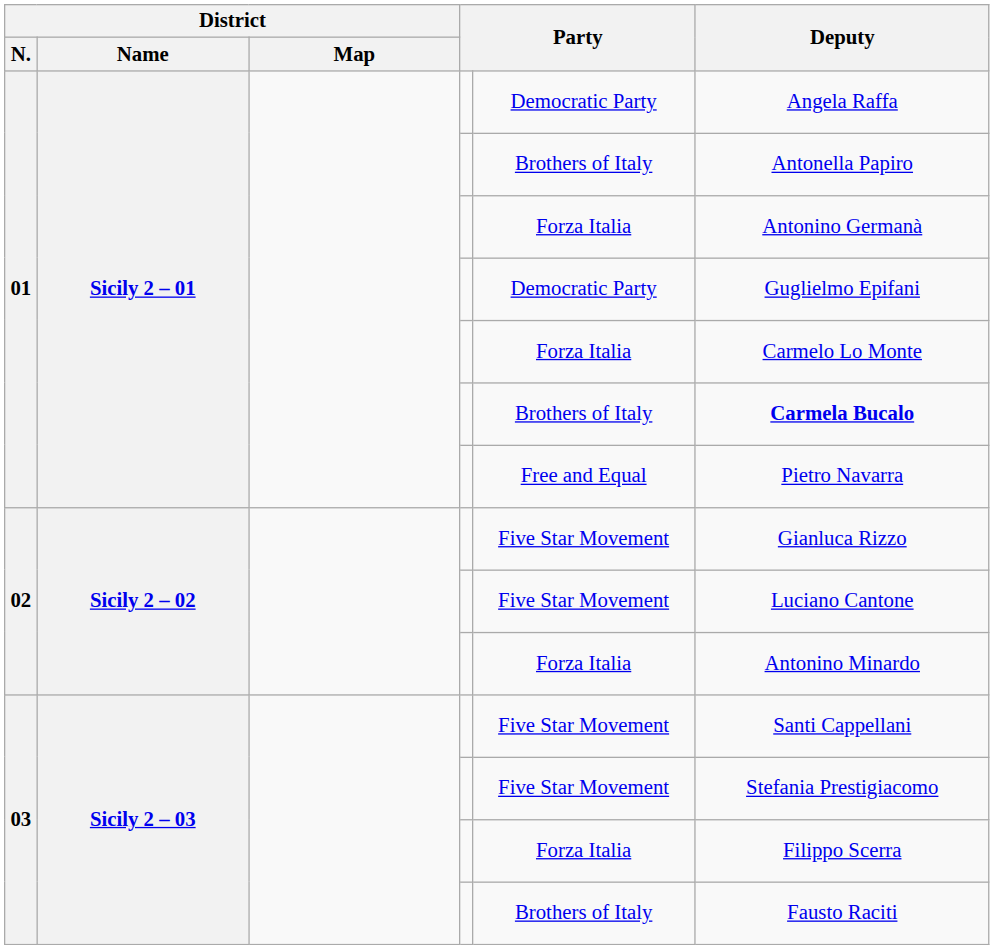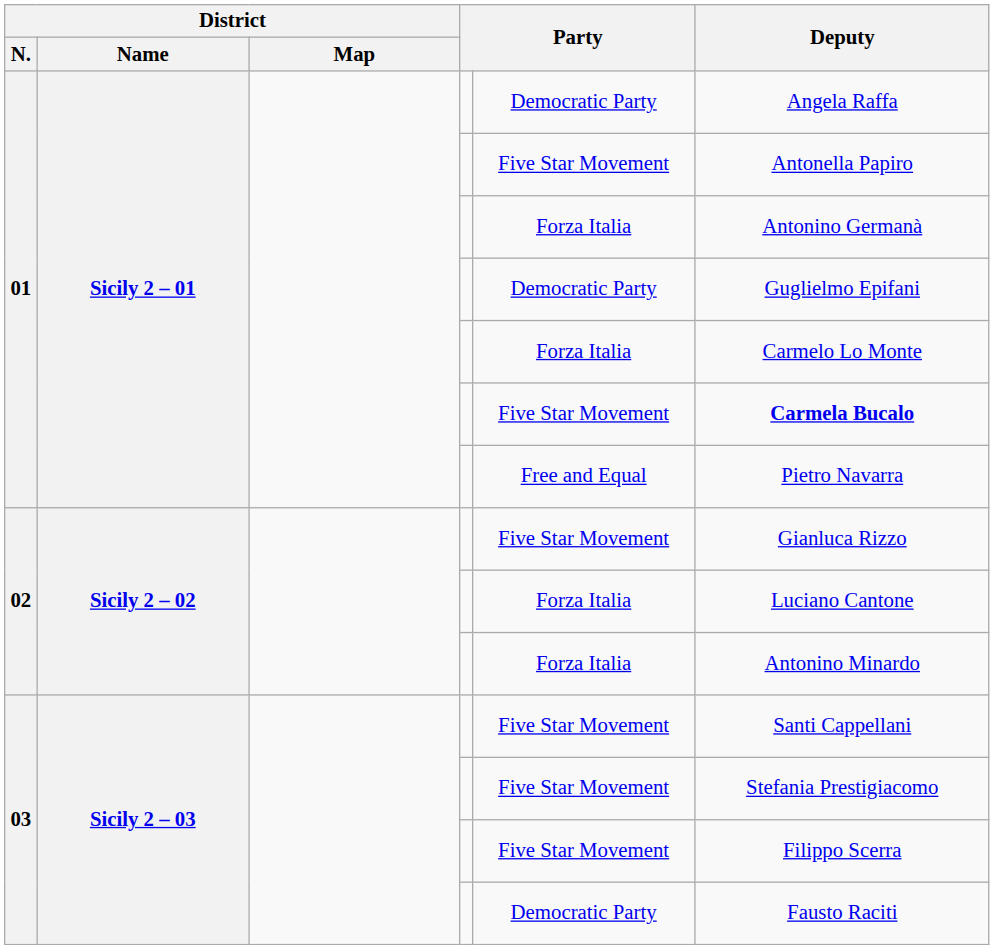(584, 164) Brothers of Italy -> (584, 164) Five Star Movement
(584, 413) Brothers of Italy -> (584, 413) Five Star Movement
(584, 600) Five Star Movement -> (584, 600) Forza Italia
(584, 850) Forza Italia -> (584, 850) Five Star Movement
(584, 912) Brothers of Italy -> (584, 912) Democratic Party
